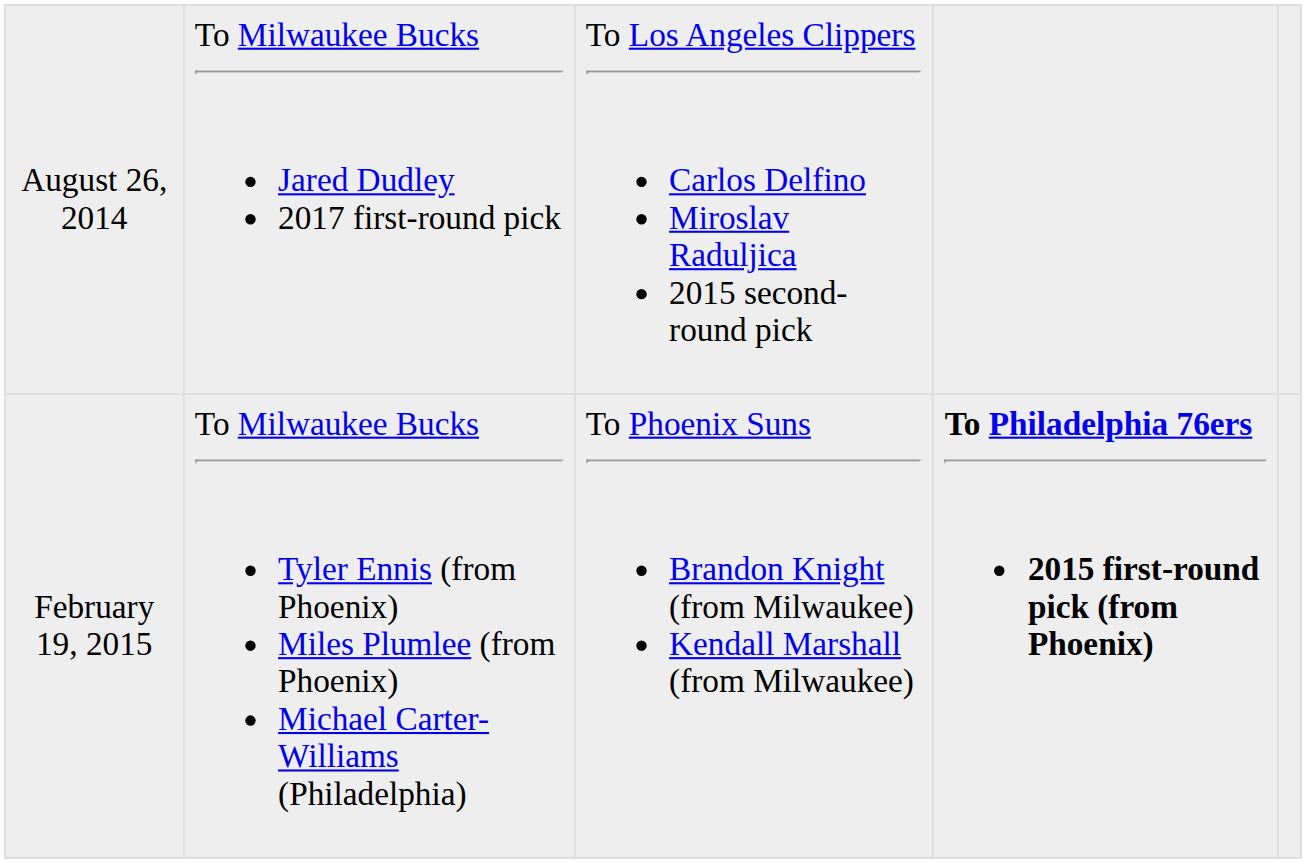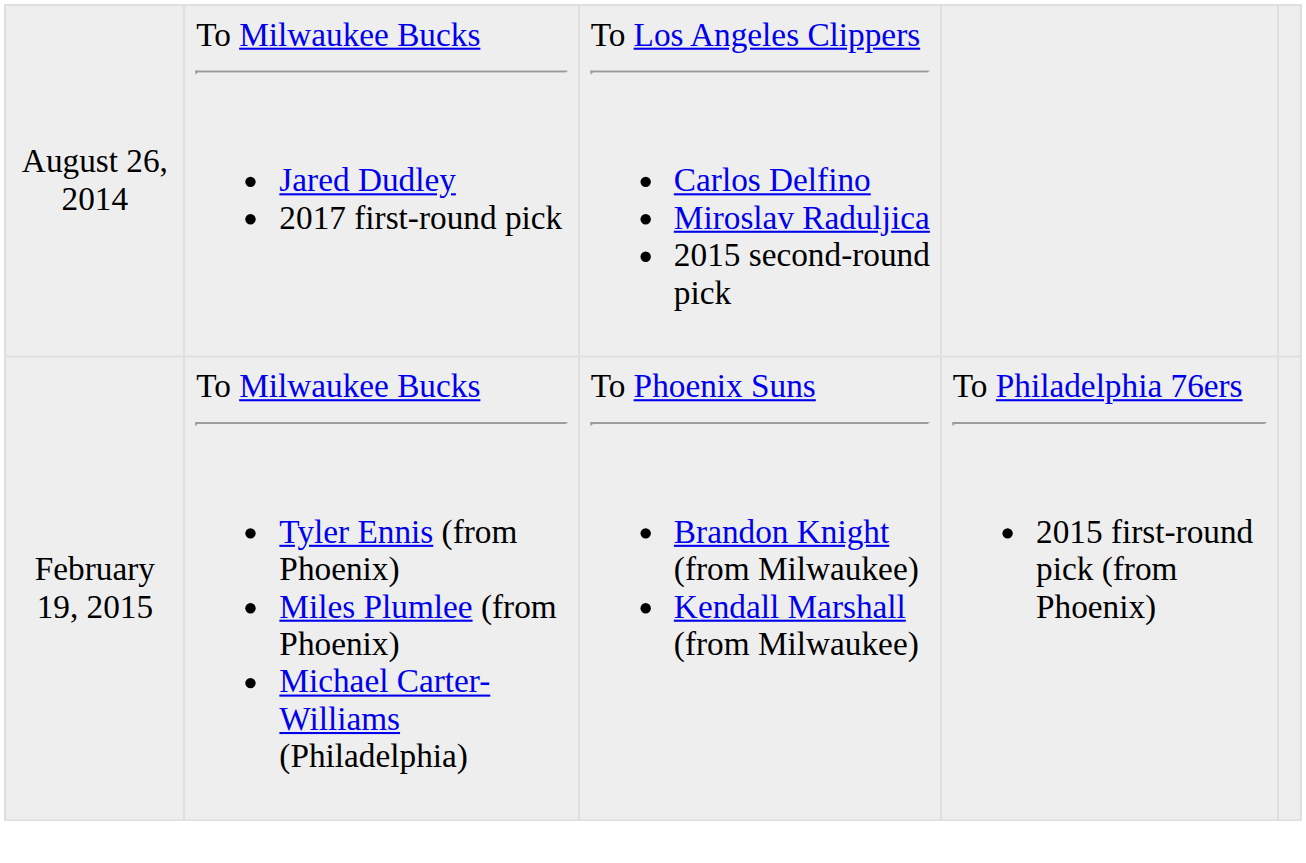(1106, 534) bold -> (1110, 497) normal
